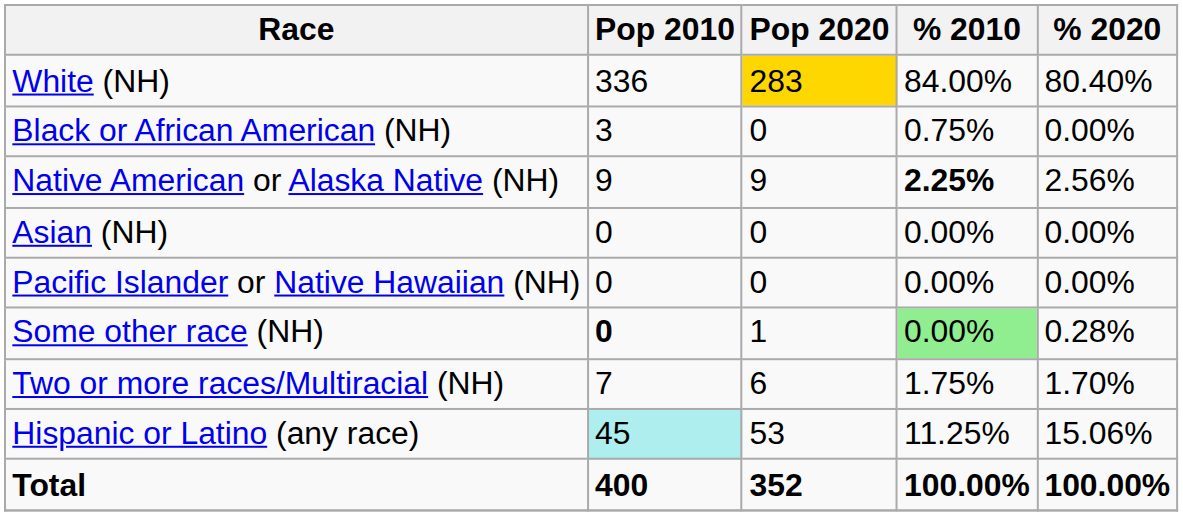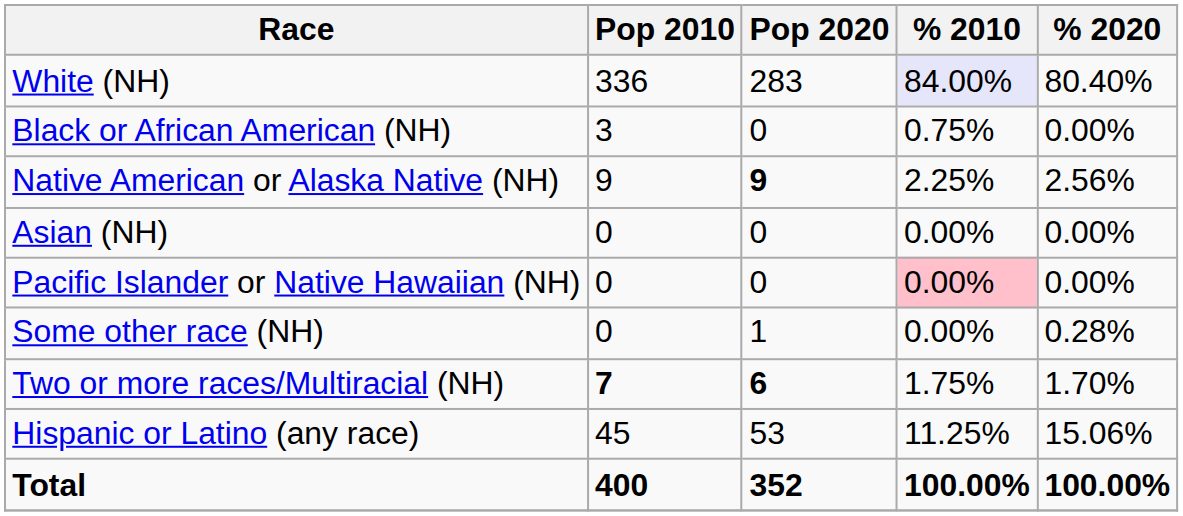(776, 80) gold background -> (776, 80) no background
(958, 80) no background -> (958, 80) lavender background
(758, 181) normal -> (758, 181) bold
(949, 181) bold -> (949, 181) normal
(949, 282) no background -> (949, 282) pink background
(604, 332) bold -> (604, 332) normal
(949, 332) lightgreen background -> (949, 332) no background
(604, 383) normal -> (604, 383) bold
(758, 383) normal -> (758, 383) bold
(613, 433) paleturquoise background -> (613, 433) no background
